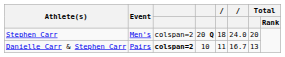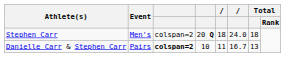(254, 34) 20 -> (254, 34) 18
